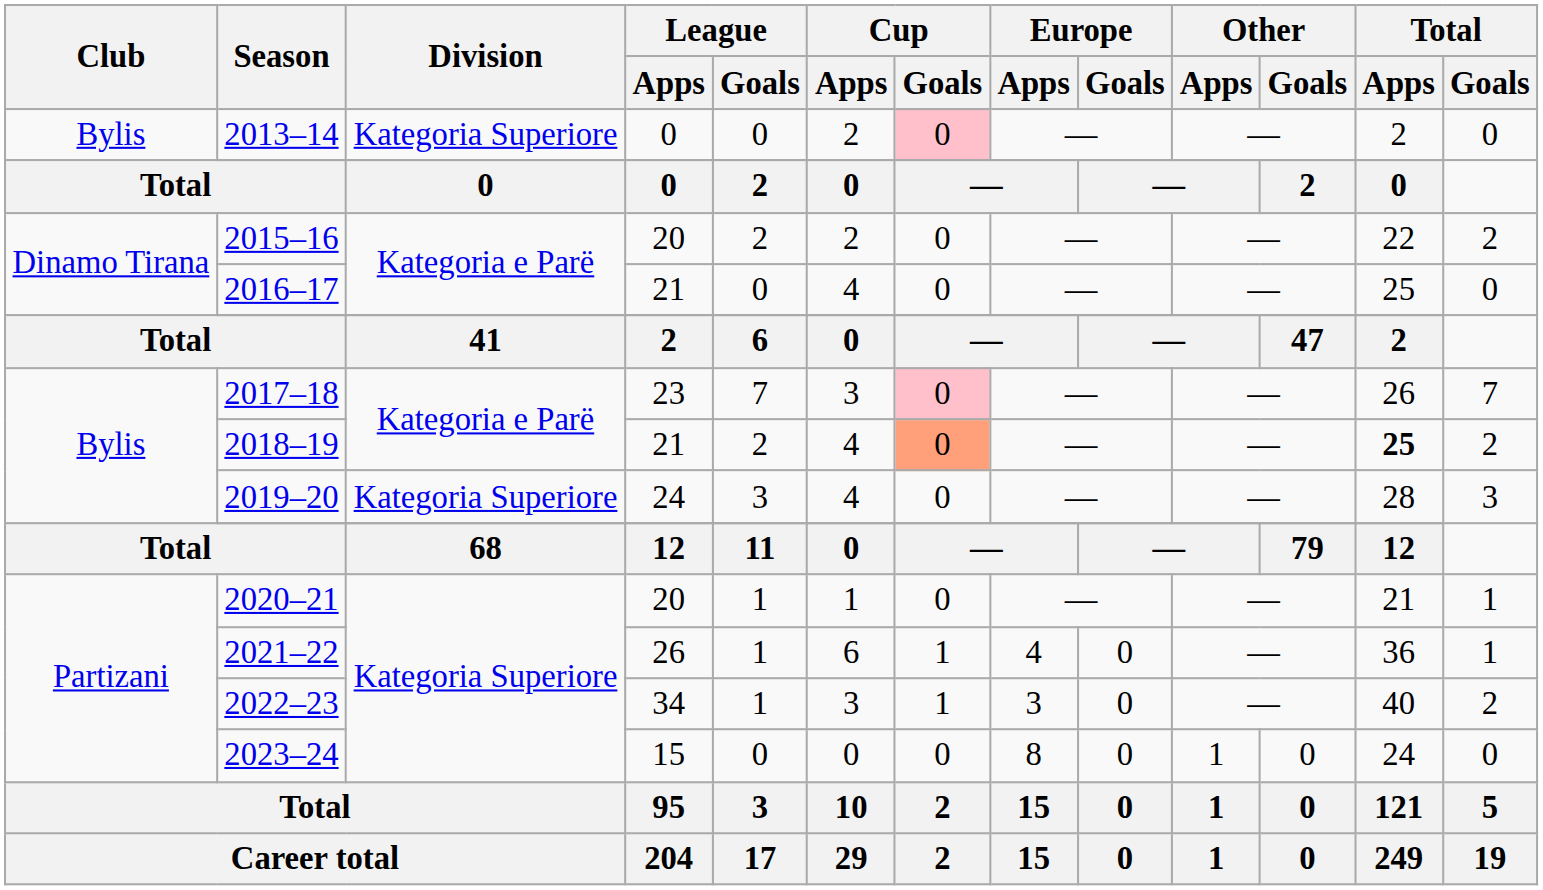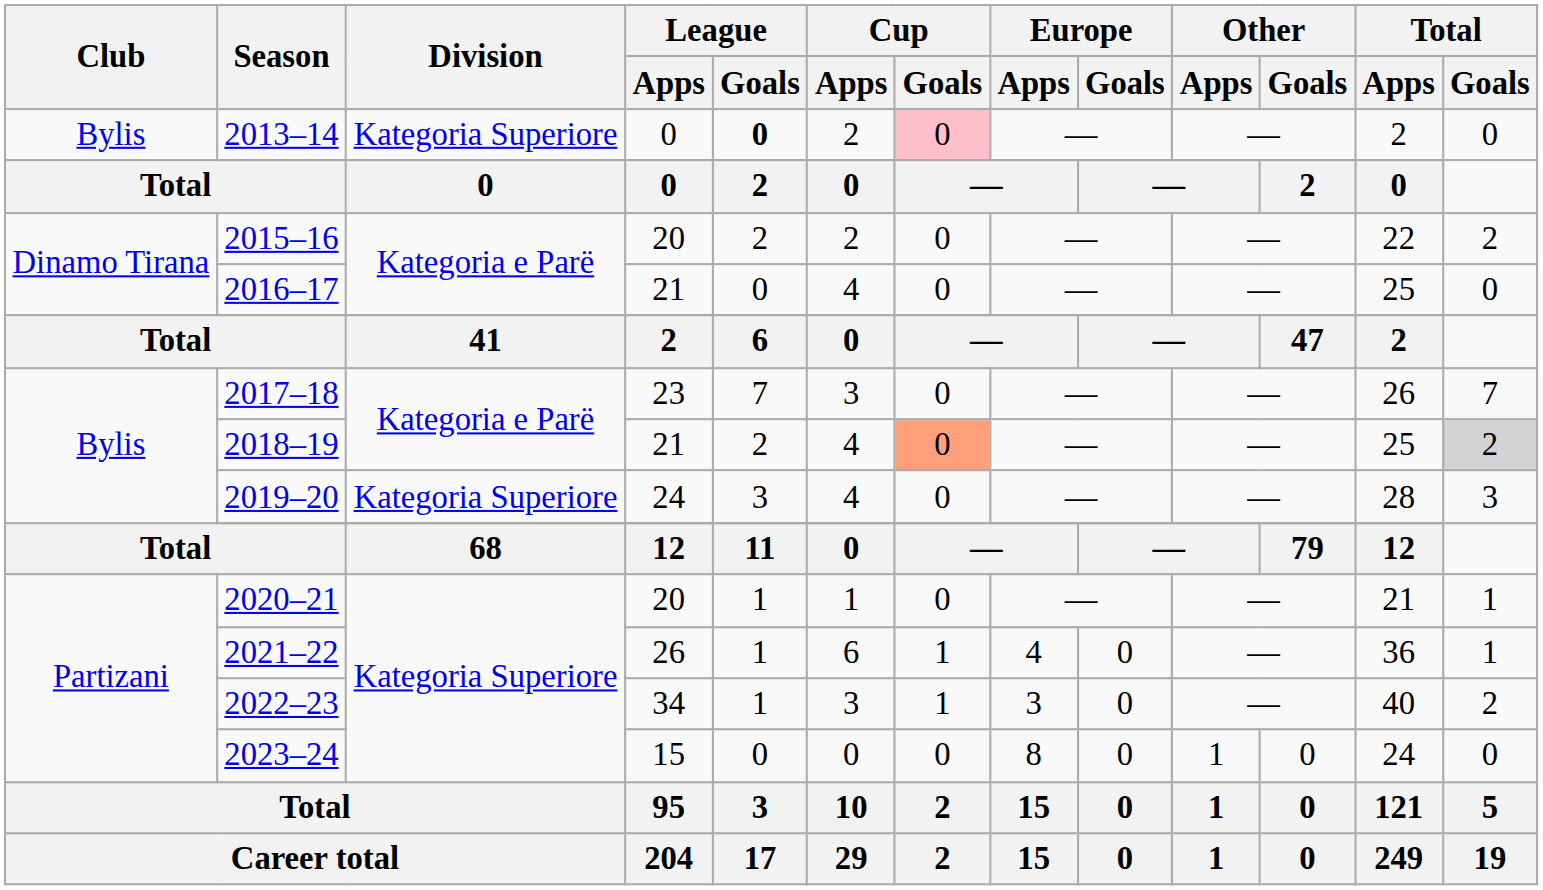(760, 133) normal -> (760, 133) bold
(942, 392) pink background -> (942, 392) no background
(1399, 444) bold -> (1399, 444) normal
(1490, 444) no background -> (1490, 444) lightgrey background
